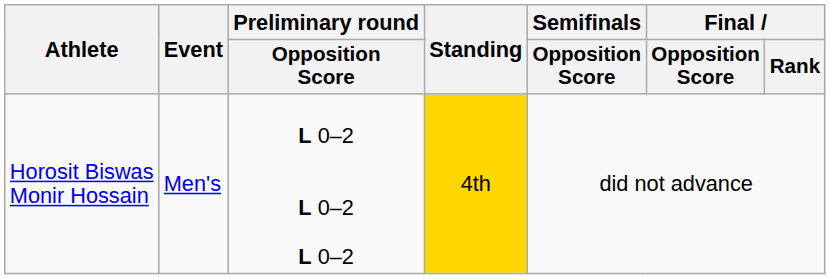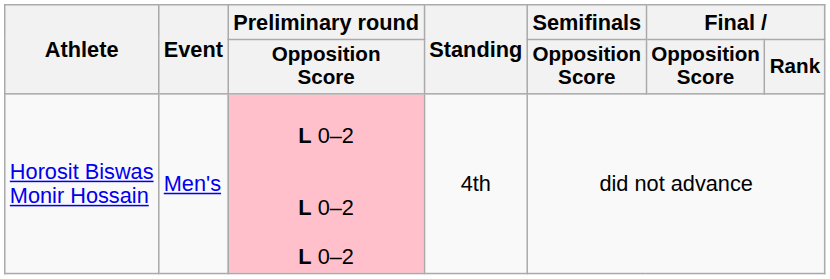(326, 196) no background -> (326, 196) pink background
(476, 184) gold background -> (476, 184) no background
